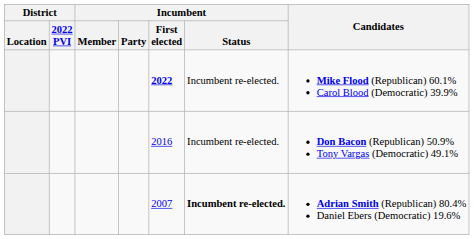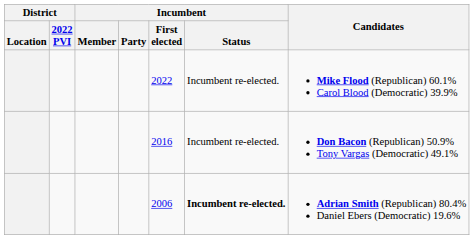(162, 80) bold -> (162, 80) normal
(162, 203) 2007 -> (162, 203) 2006
